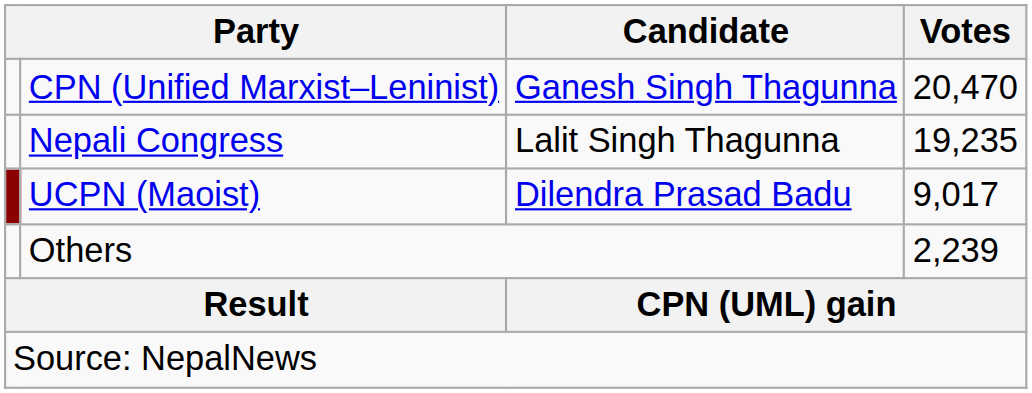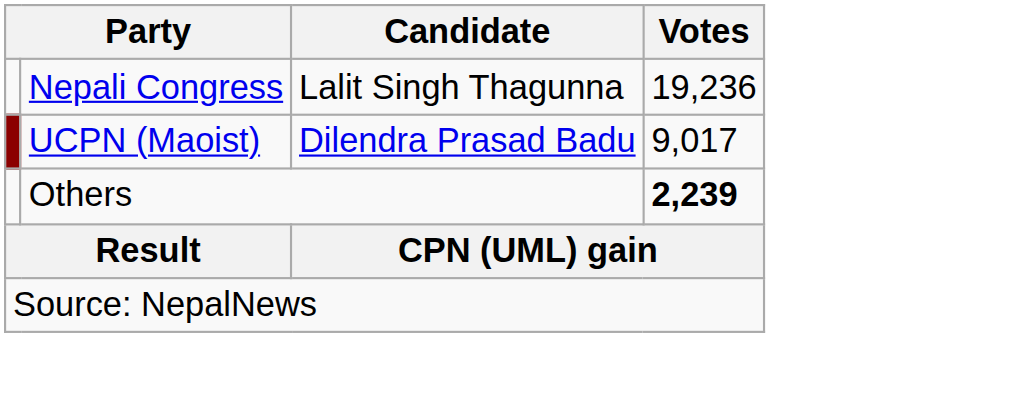- row: (264, 86)
(965, 140) 19,235 -> (704, 86) 19,236
(956, 250) normal -> (695, 195) bold
